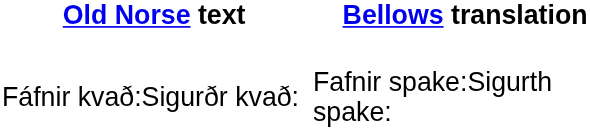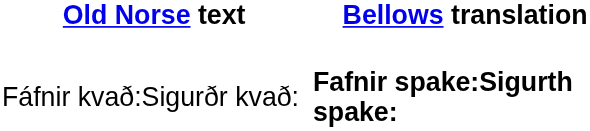(433, 97) normal -> (443, 97) bold
